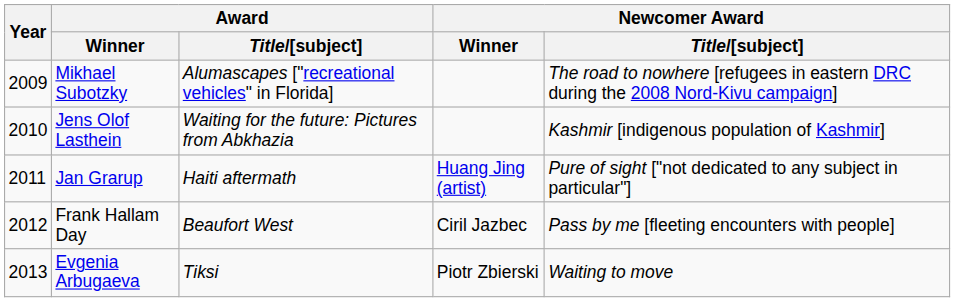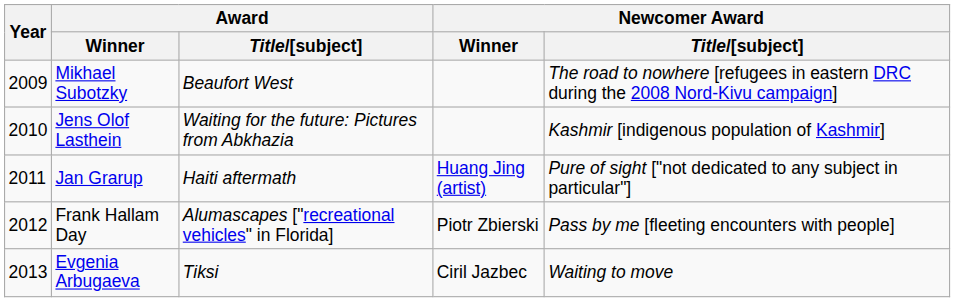(289, 83) Alumascapes ["recreational vehicles" in Florida] -> (238, 83) Beaufort West
(238, 225) Beaufort West -> (289, 225) Alumascapes ["recreational vehicles" in Florida]
(482, 225) Ciril Jazbec -> (488, 225) Piotr Zbierski
(488, 272) Piotr Zbierski -> (482, 272) Ciril Jazbec
